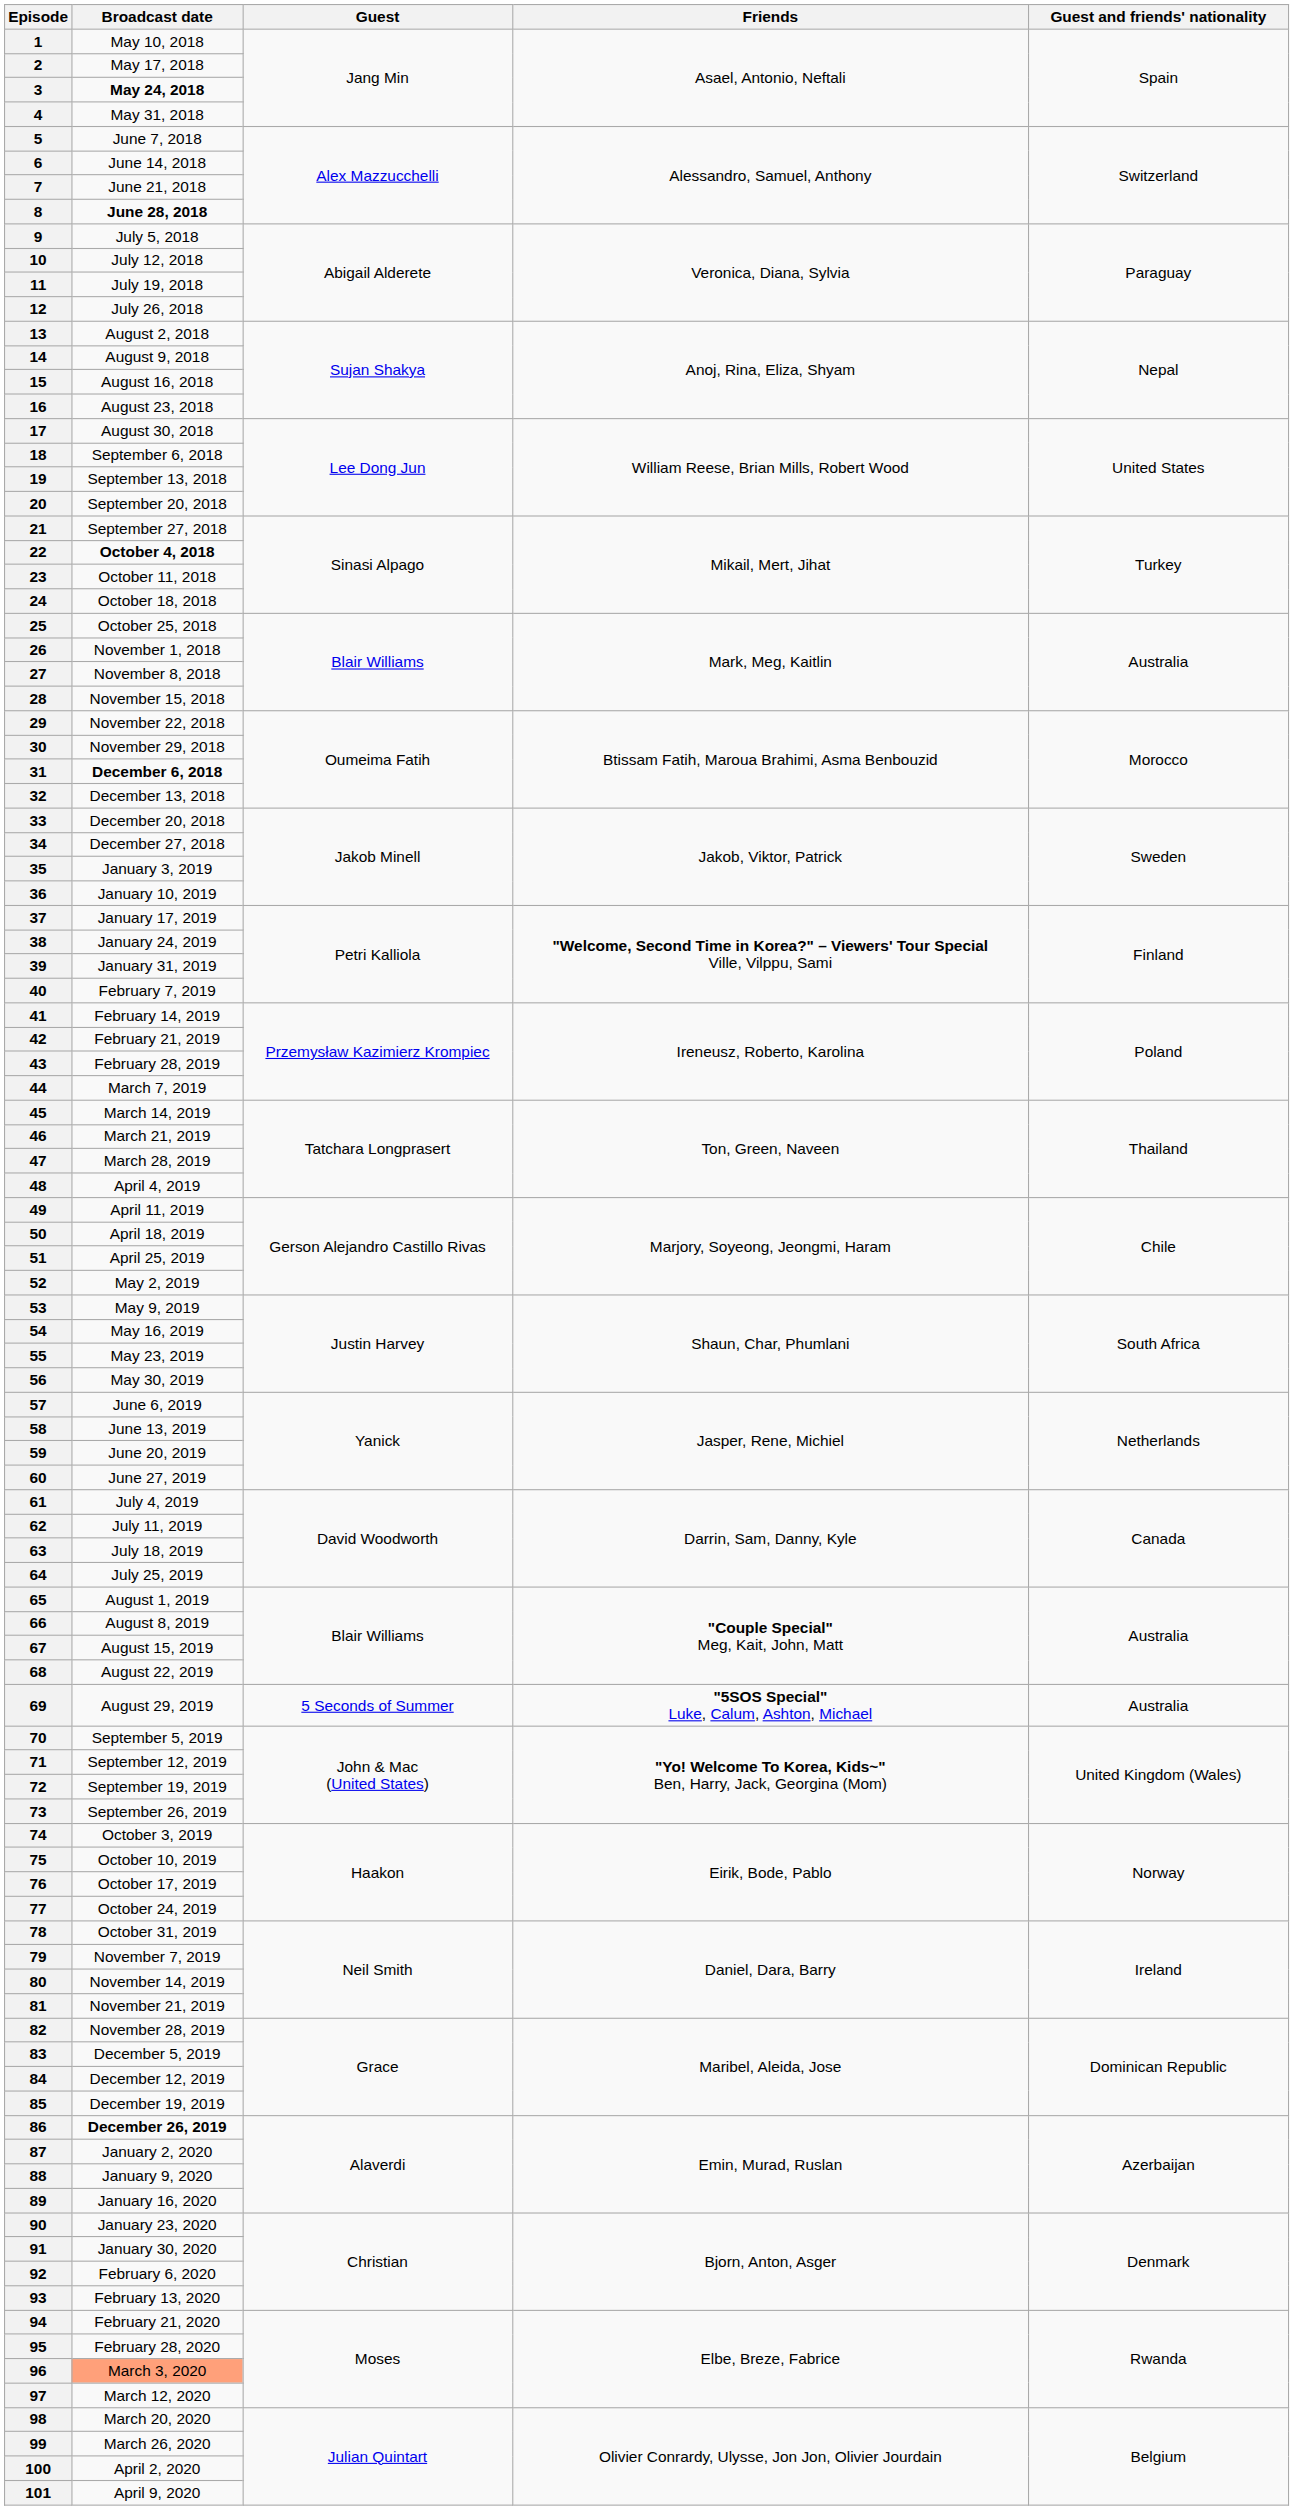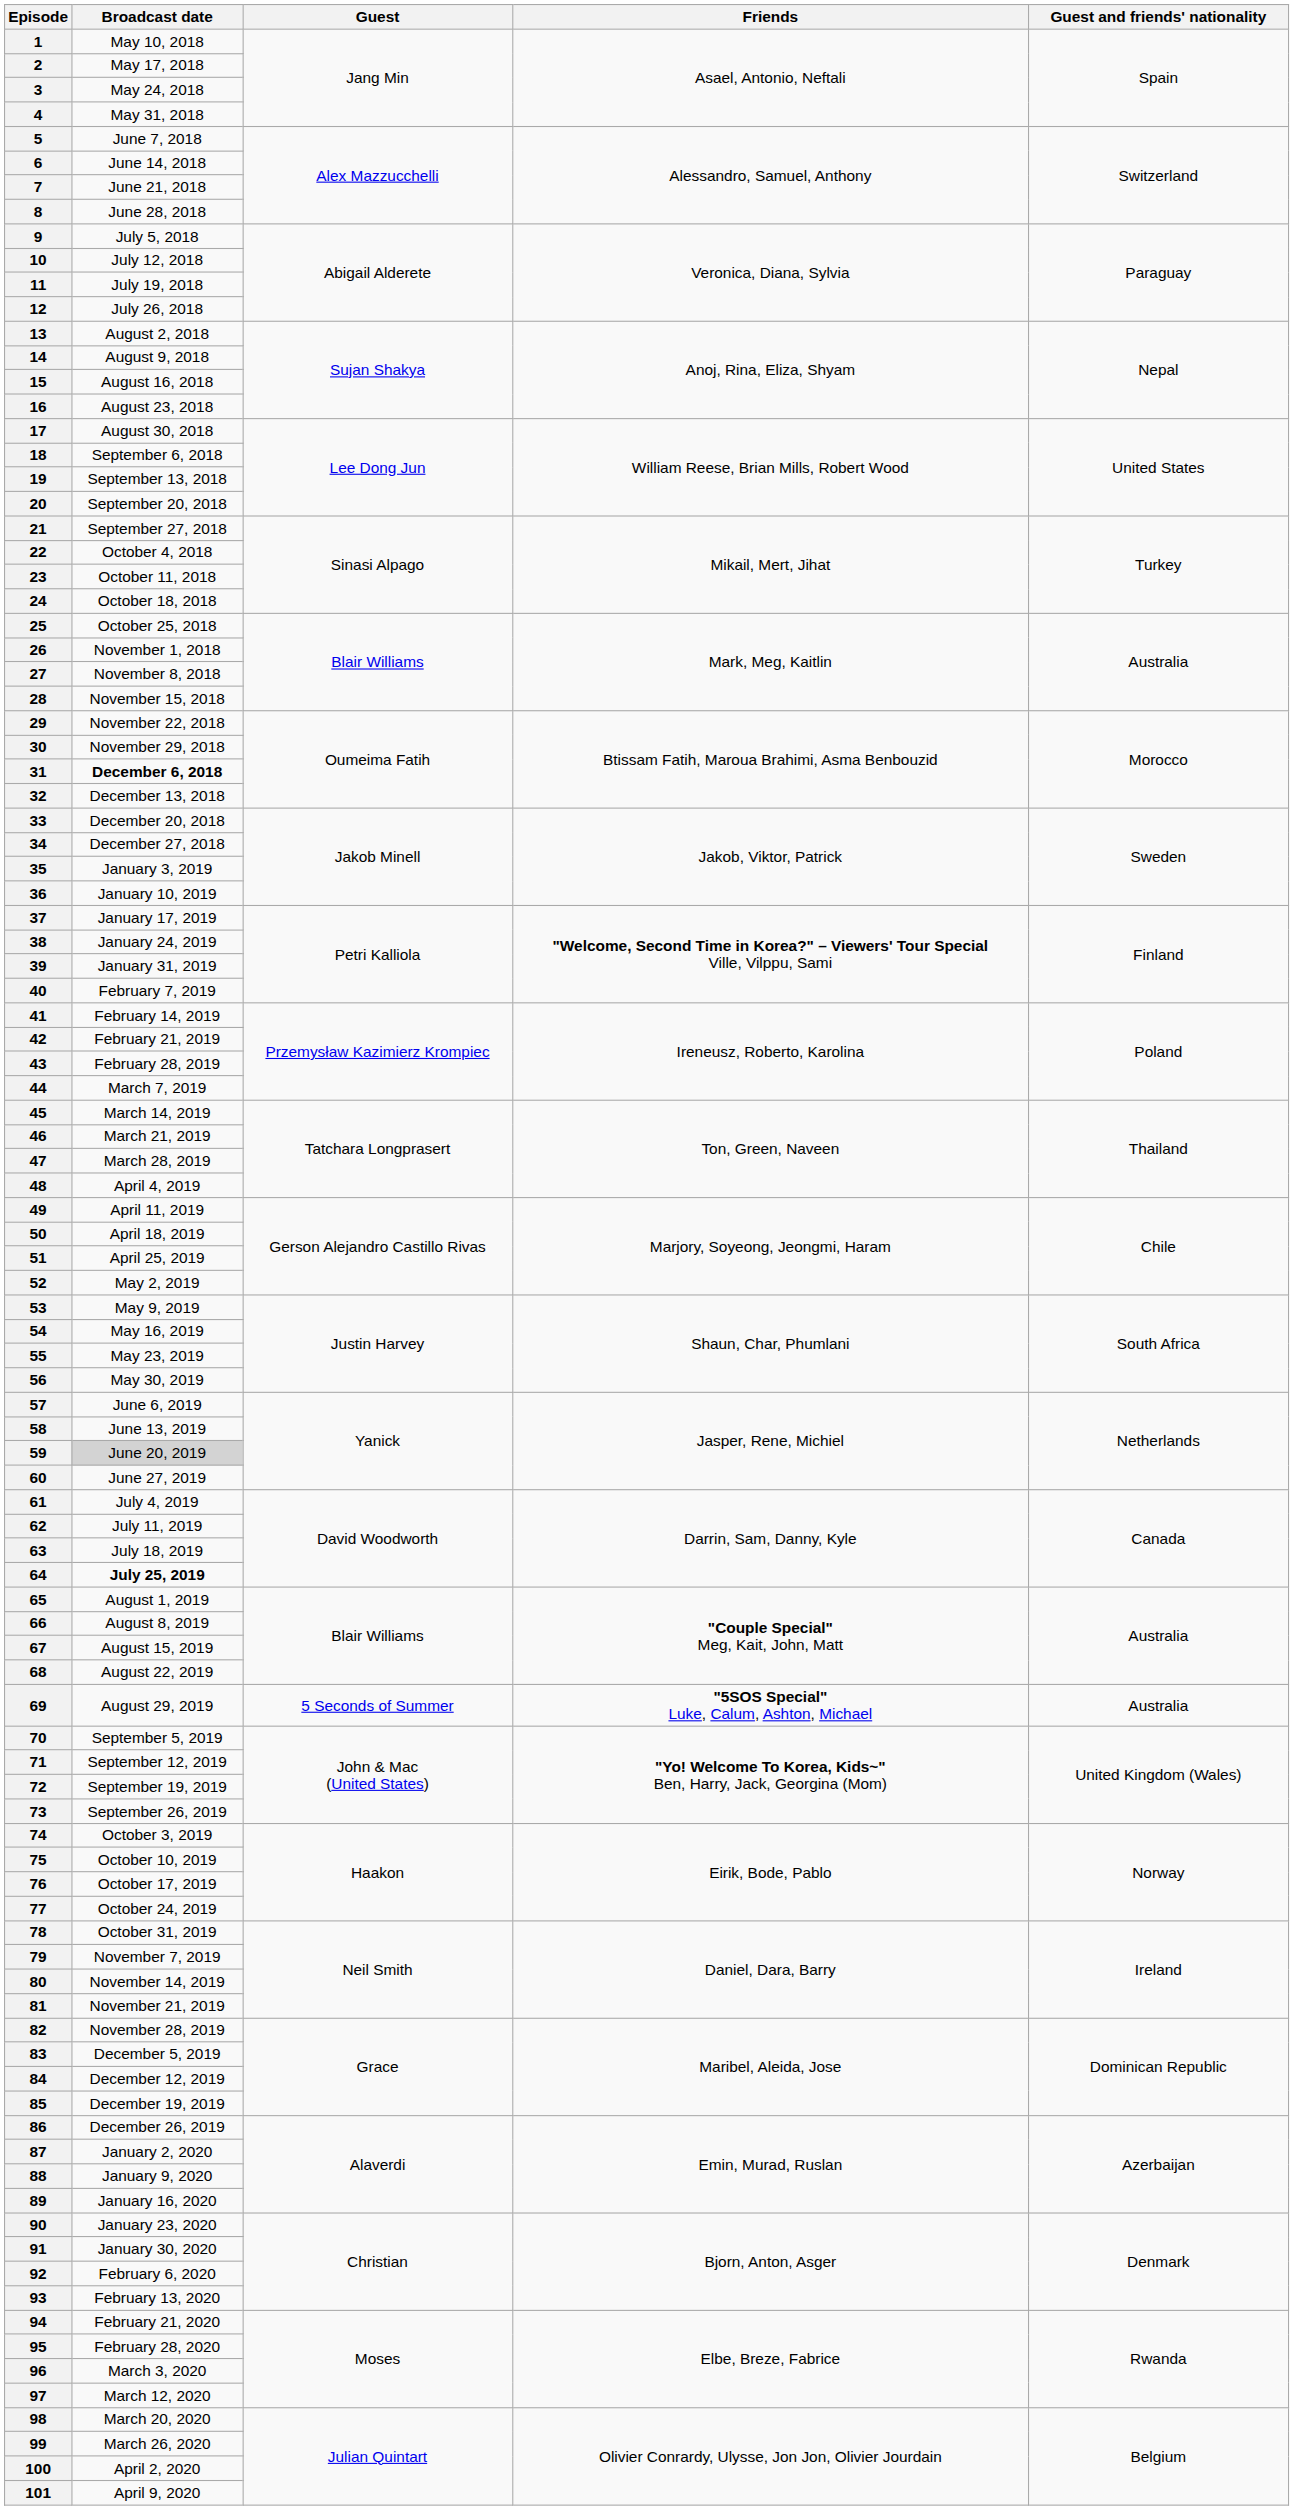(157, 90) bold -> (157, 90) normal
(157, 212) bold -> (157, 212) normal
(157, 553) bold -> (157, 553) normal
(157, 1453) no background -> (157, 1453) lightgrey background
(157, 1575) normal -> (157, 1575) bold
(157, 2128) bold -> (157, 2128) normal
(157, 2371) lightsalmon background -> (157, 2371) no background
